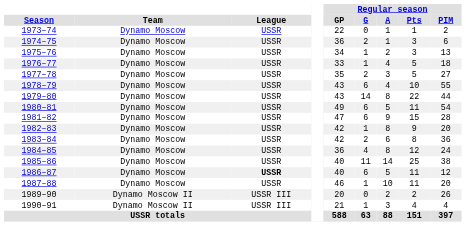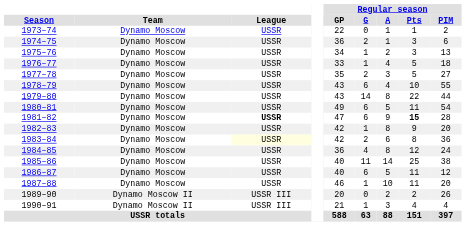(271, 118) normal -> (271, 118) bold
(414, 118) normal -> (414, 118) bold
(271, 140) no background -> (271, 140) lightyellow background
(271, 173) bold -> (271, 173) normal
